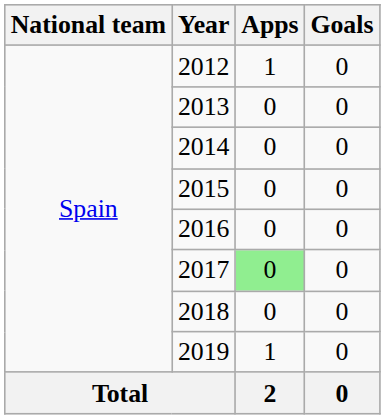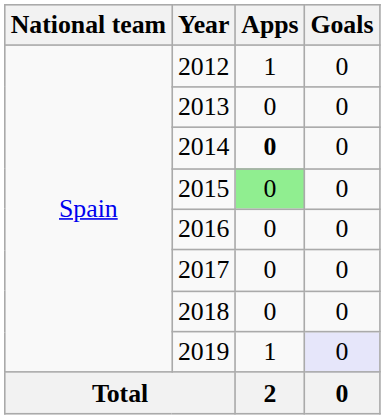(270, 147) normal -> (270, 147) bold
(270, 188) no background -> (270, 188) lightgreen background
(270, 270) lightgreen background -> (270, 270) no background
(342, 351) no background -> (342, 351) lavender background
